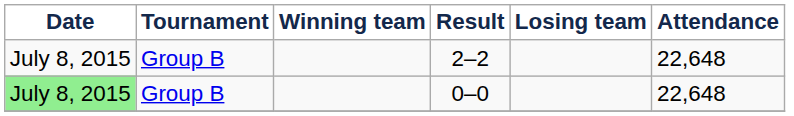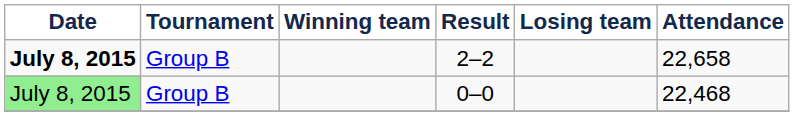(70, 57) normal -> (73, 57) bold
(691, 57) 22,648 -> (696, 57) 22,658
(691, 93) 22,648 -> (696, 93) 22,468
